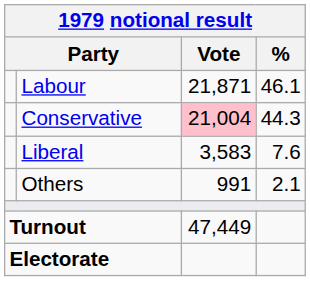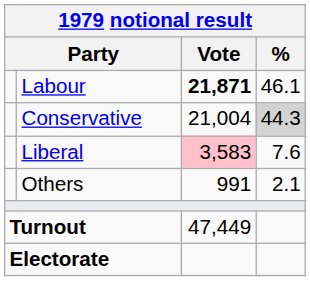(220, 86) normal -> (220, 86) bold
(220, 119) pink background -> (220, 119) no background
(281, 119) no background -> (281, 119) lightgrey background
(225, 151) no background -> (225, 151) pink background
